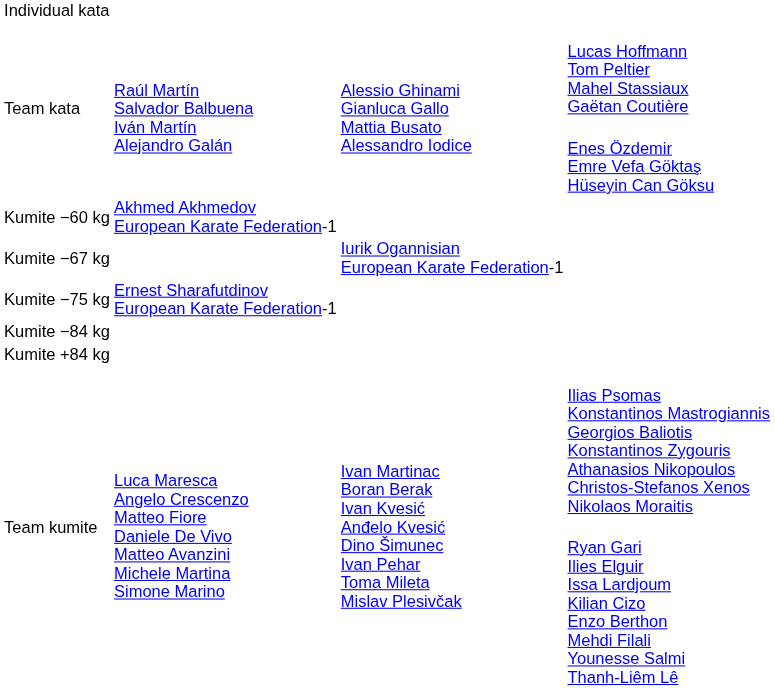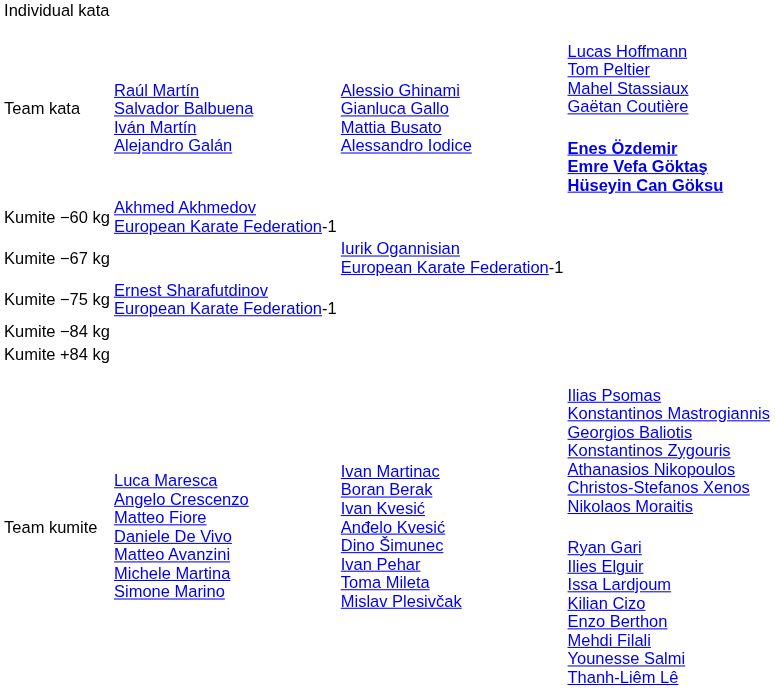(641, 166) normal -> (645, 166) bold
